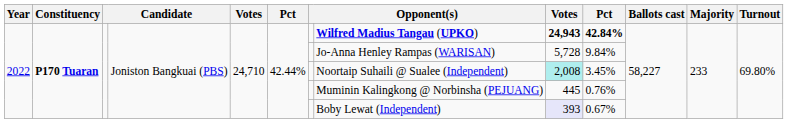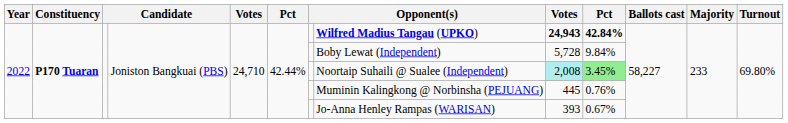(406, 52) Jo-Anna Henley Rampas (WARISAN) -> (379, 52) Boby Lewat (Independent)
(600, 71) no background -> (600, 71) lightgreen background
(379, 109) Boby Lewat (Independent) -> (406, 109) Jo-Anna Henley Rampas (WARISAN)
(572, 109) lavender background -> (572, 109) no background
